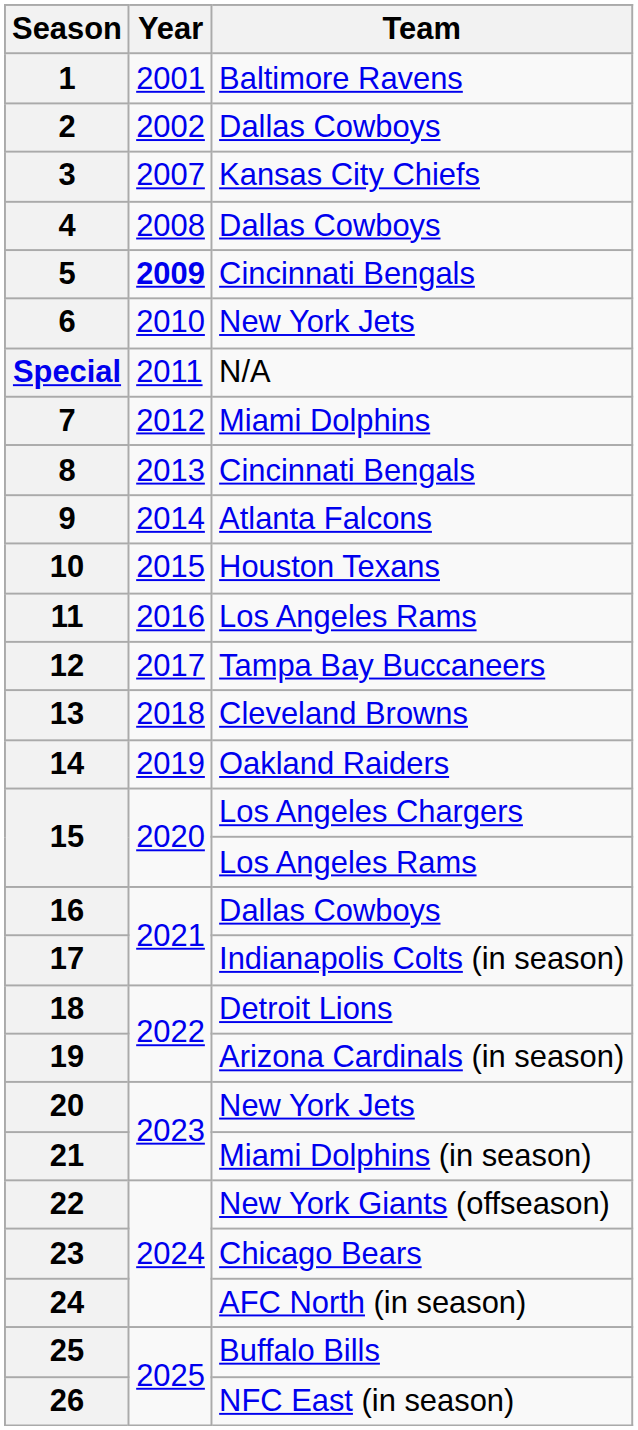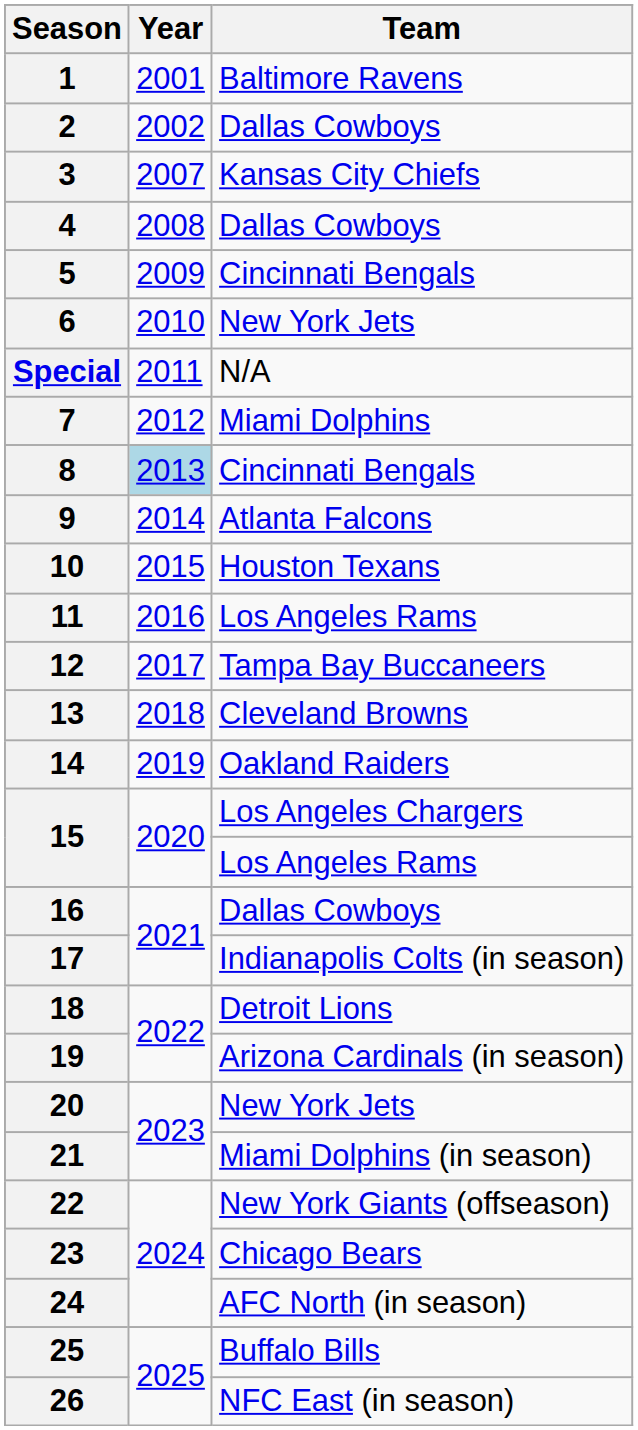(171, 273) bold -> (171, 273) normal
(171, 469) no background -> (171, 469) lightblue background
